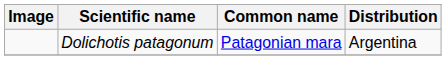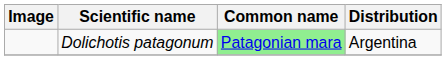(281, 42) no background -> (281, 42) lightgreen background
